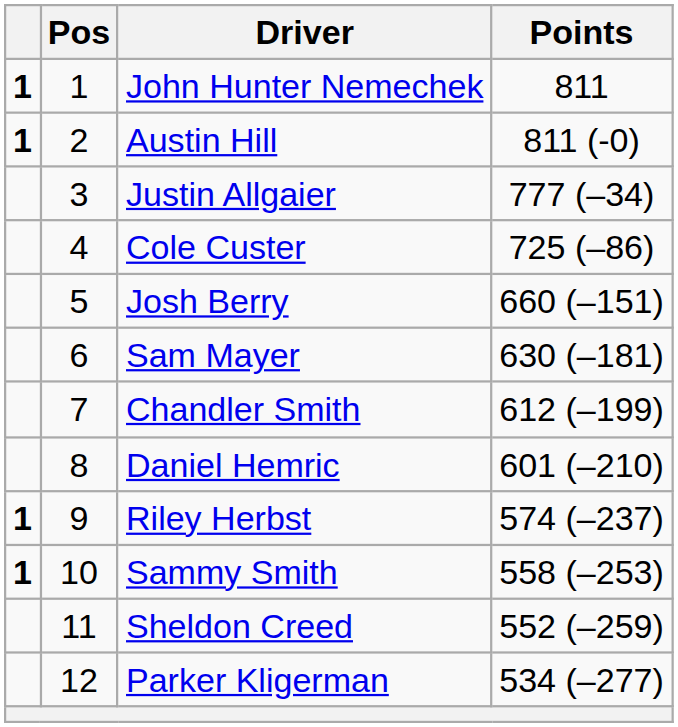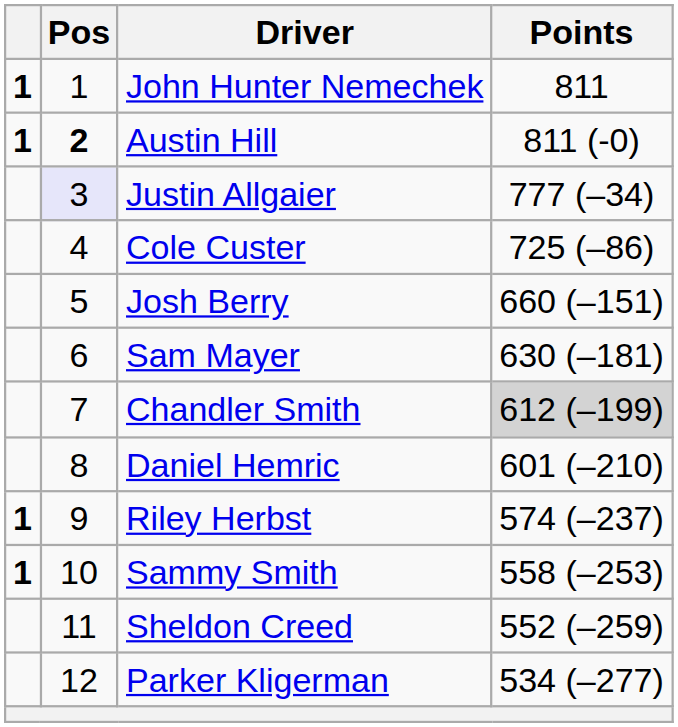(79, 140) normal -> (79, 140) bold
(79, 194) no background -> (79, 194) lavender background
(582, 410) no background -> (582, 410) lightgrey background
